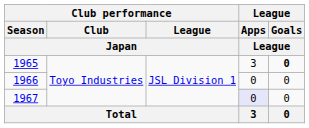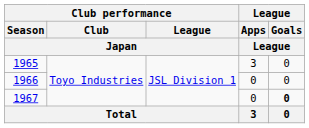(287, 64) bold -> (287, 64) normal
(253, 98) lavender background -> (253, 98) no background
(287, 98) normal -> (287, 98) bold
